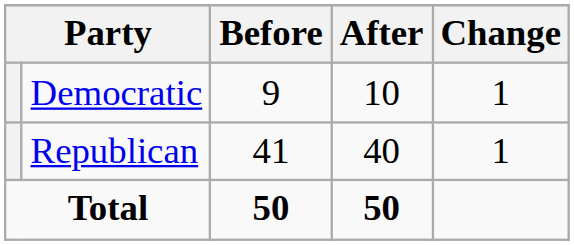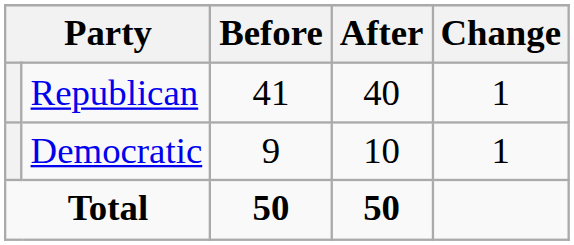rows swapped: (114, 150) <-> (116, 92)
